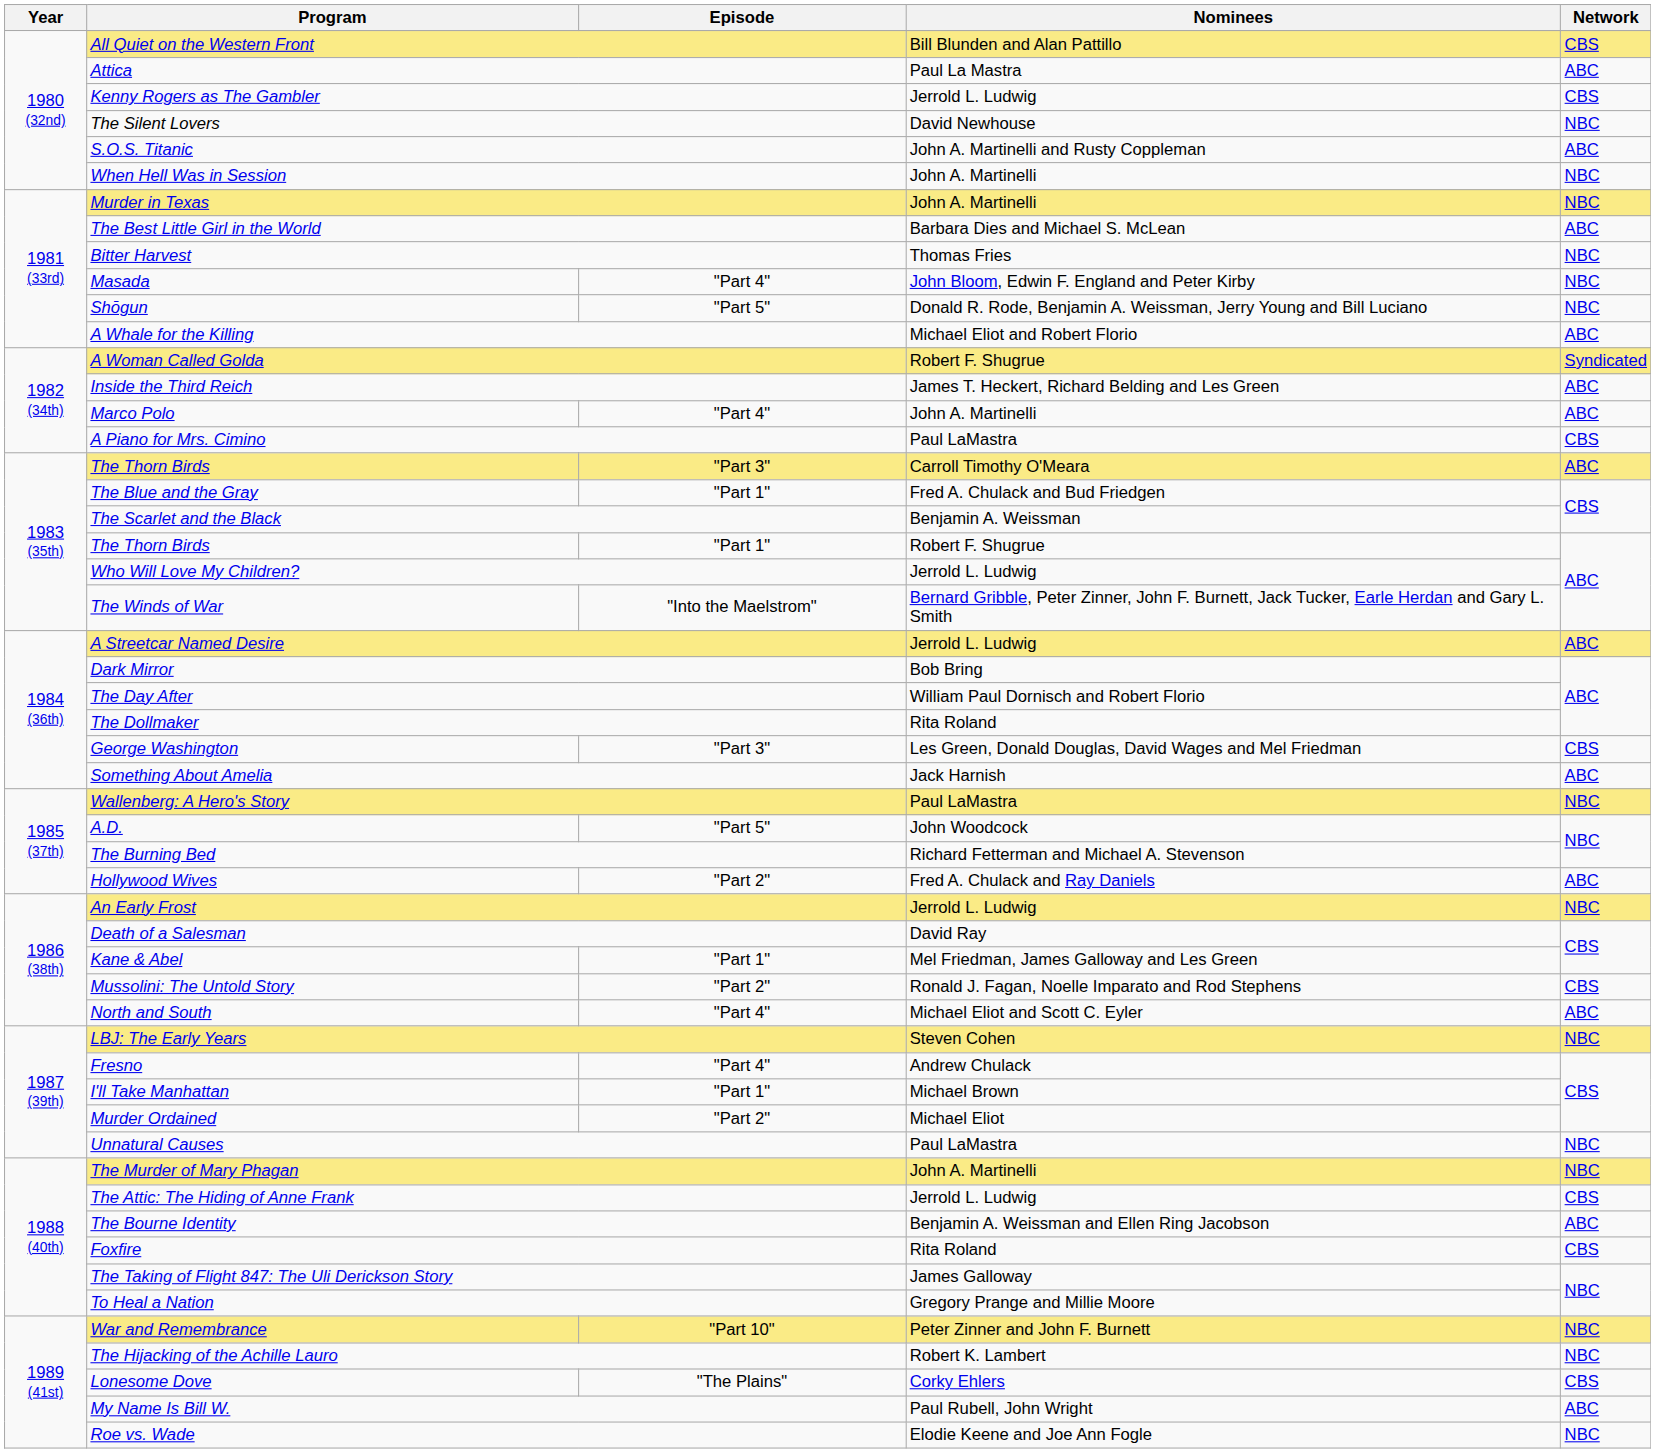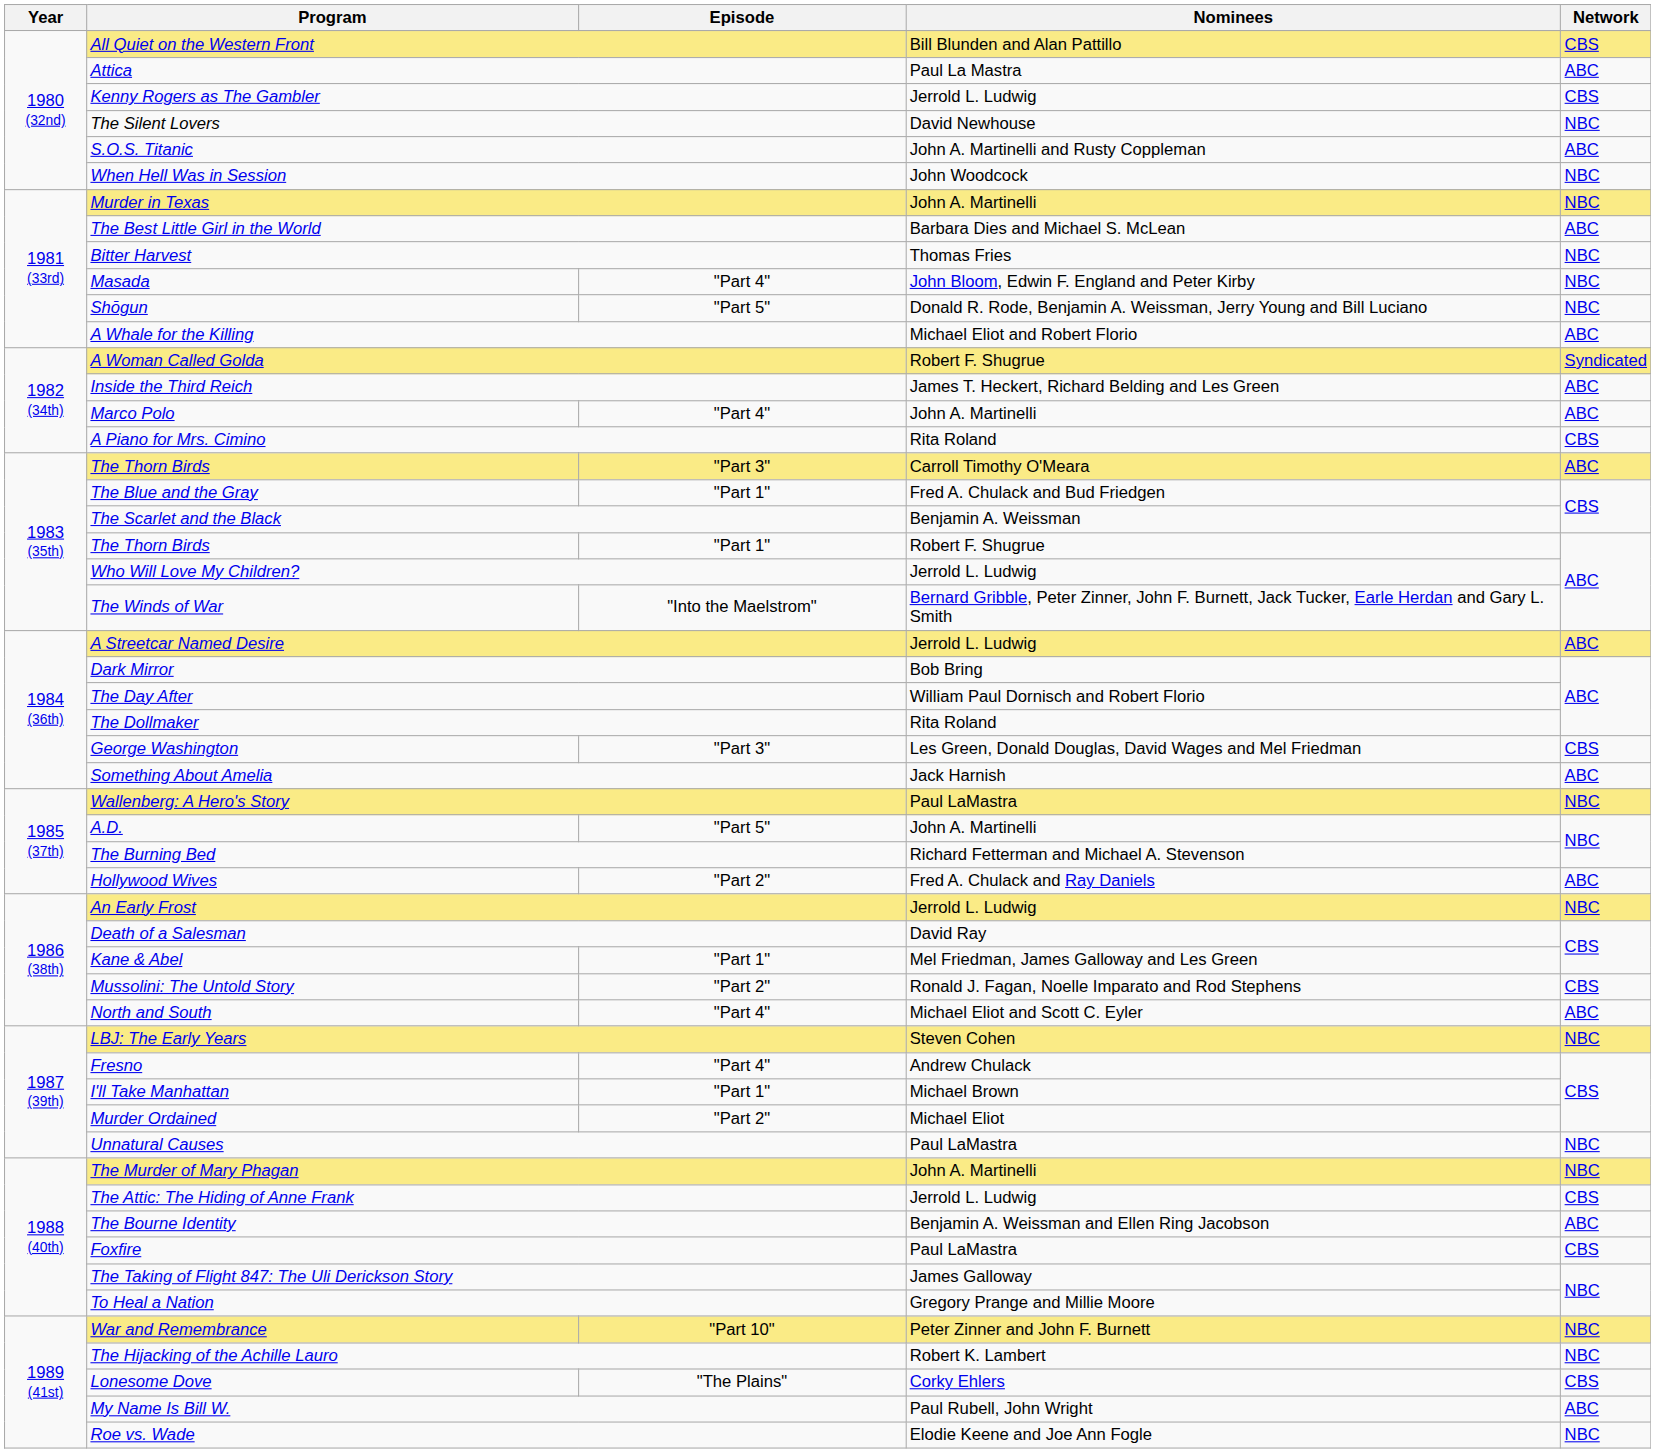(973, 176) John A. Martinelli -> (969, 176) John Woodcock
(963, 439) Paul LaMastra -> (953, 439) Rita Roland
(969, 828) John Woodcock -> (973, 828) John A. Martinelli
(953, 1250) Rita Roland -> (963, 1250) Paul LaMastra
